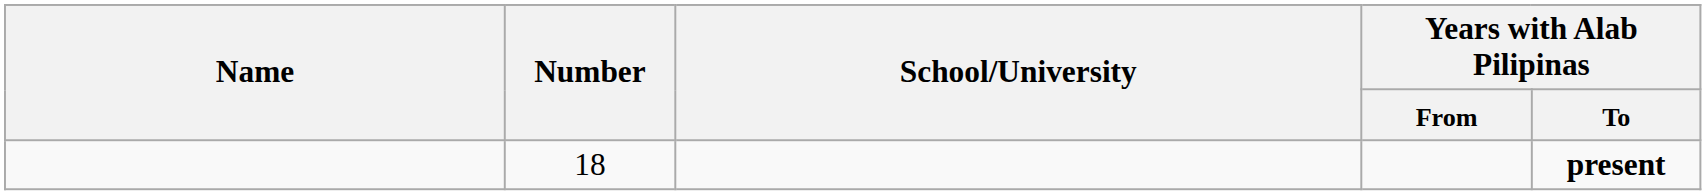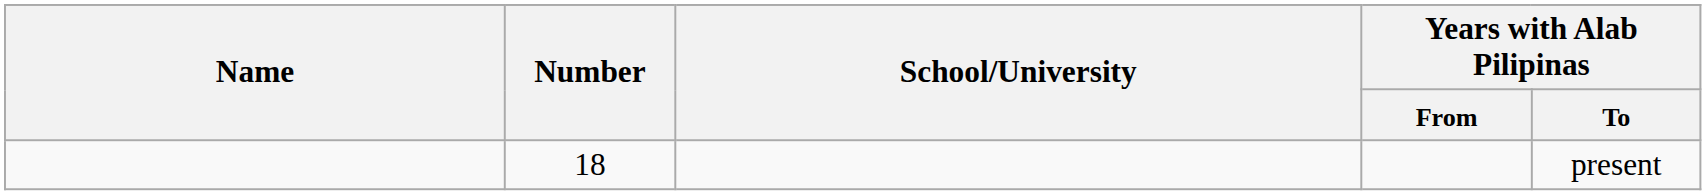(1616, 164) bold -> (1616, 164) normal
